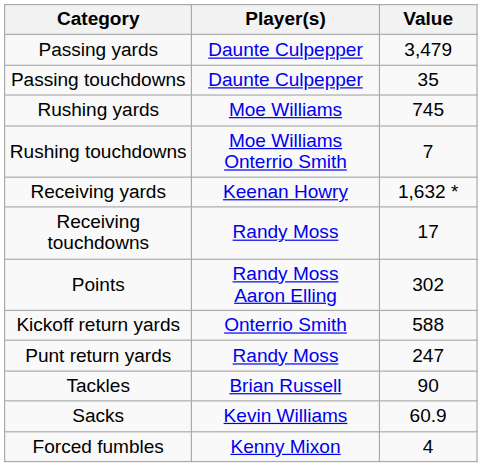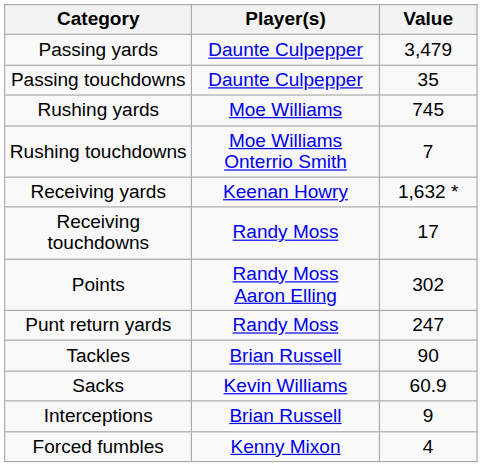- row: (98, 325)
+ row: (98, 416)
